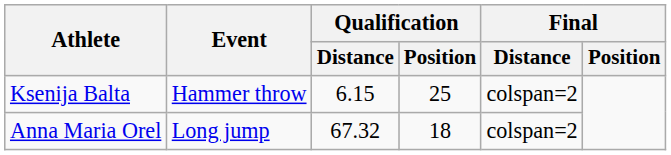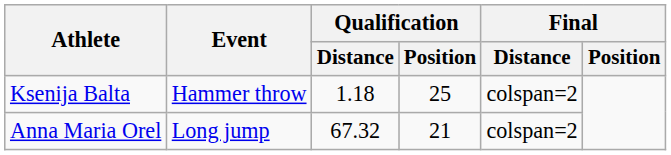(355, 94) 6.15 -> (355, 94) 1.18
(440, 130) 18 -> (440, 130) 21
